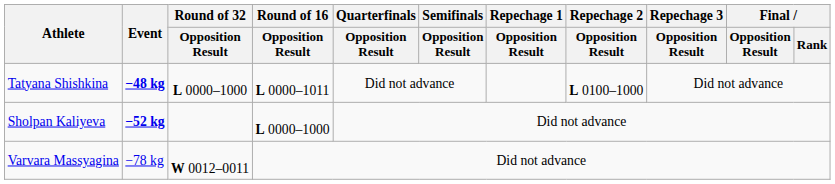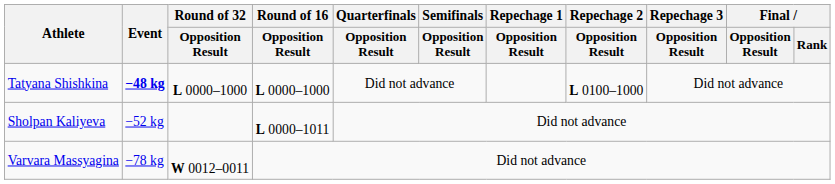(293, 91) L 0000–1011 -> (293, 91) L 0000–1000
(145, 122) bold -> (145, 122) normal
(293, 130) L 0000–1000 -> (293, 130) L 0000–1011
